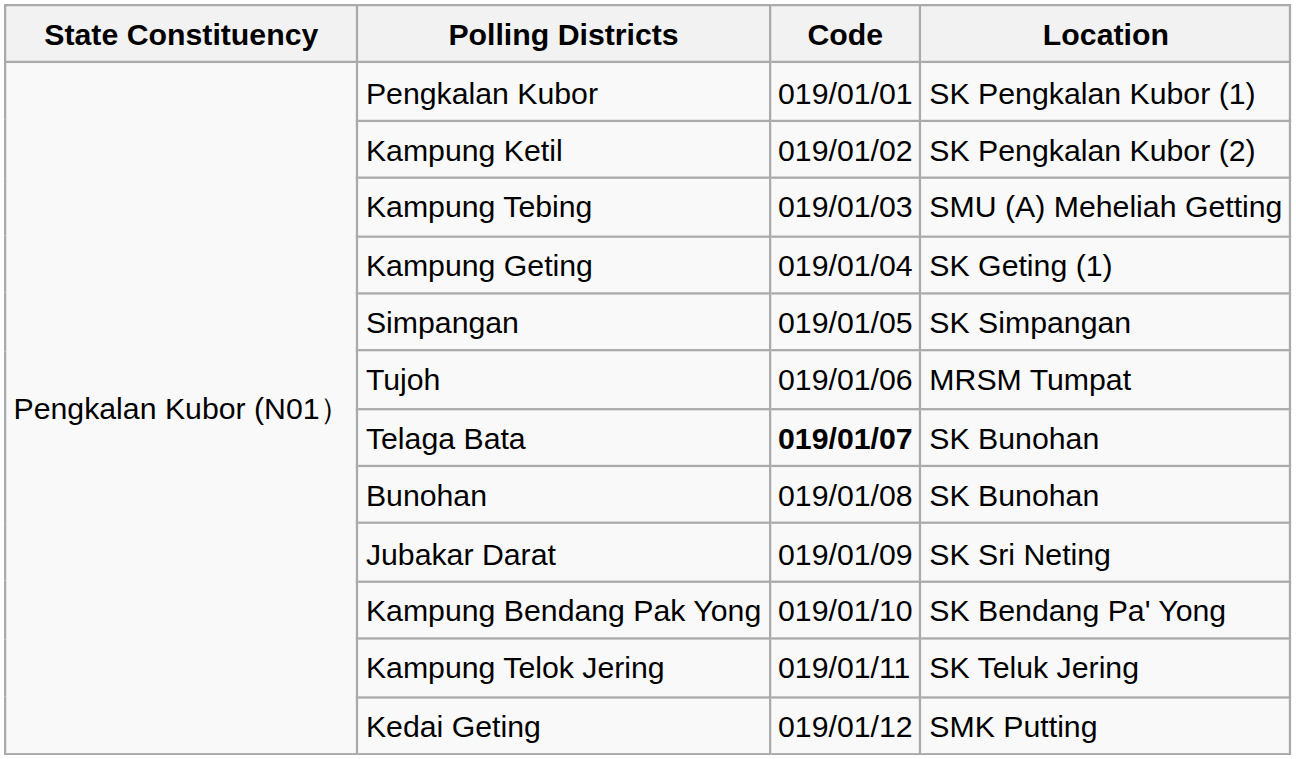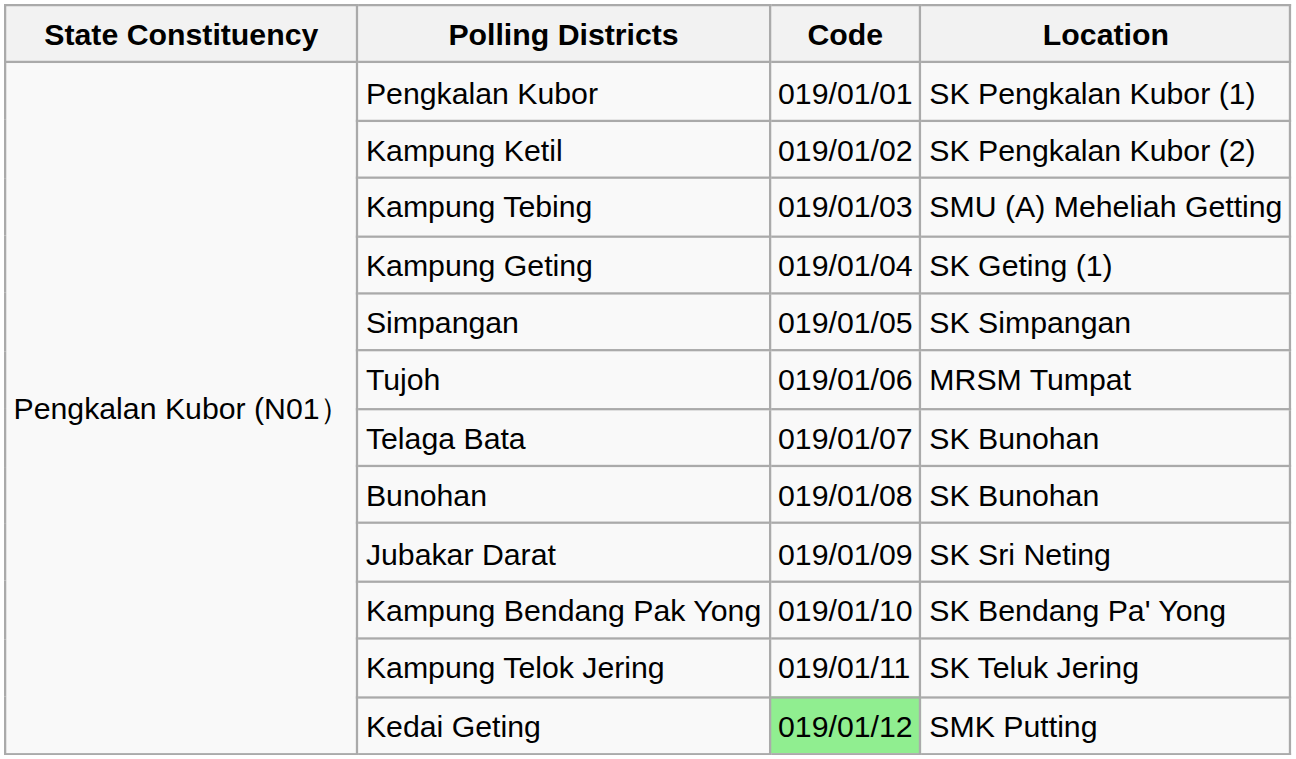(845, 436) bold -> (845, 438) normal
(845, 726) no background -> (845, 726) lightgreen background
